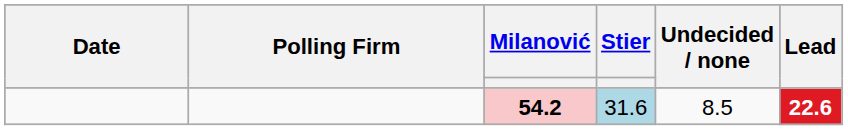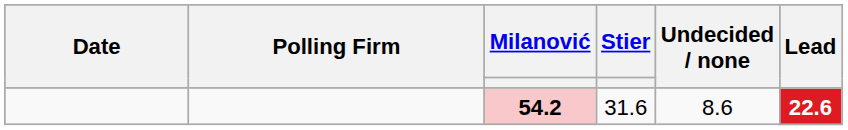(626, 106) lightblue background -> (626, 106) no background
(717, 106) 8.5 -> (717, 106) 8.6
